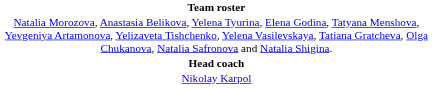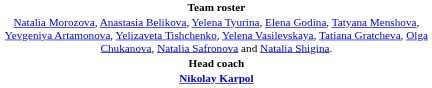(216, 78) normal -> (216, 78) bold
